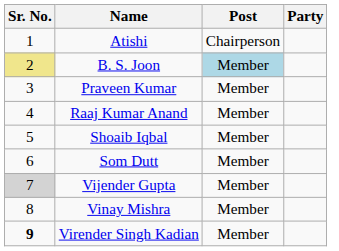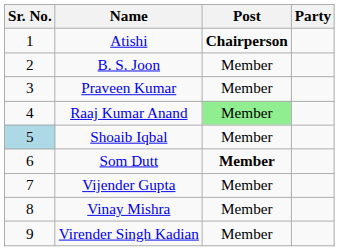(243, 40) normal -> (247, 40) bold
(30, 64) khaki background -> (30, 64) no background
(243, 64) lightblue background -> (247, 64) no background
(243, 112) no background -> (247, 112) lightgreen background
(30, 137) no background -> (30, 137) lightblue background
(243, 161) normal -> (247, 161) bold
(30, 185) lightgrey background -> (30, 185) no background
(30, 233) bold -> (30, 233) normal
